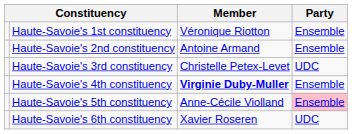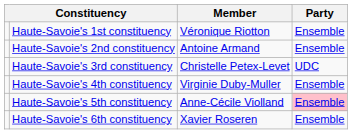(234, 84) bold -> (230, 84) normal
(307, 119) UDC -> (320, 119) Ensemble
